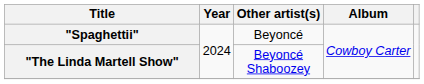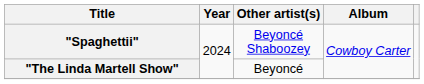(278, 34) Beyoncé -> (278, 41) Beyoncé Shaboozey
(278, 61) Beyoncé Shaboozey -> (278, 68) Beyoncé
